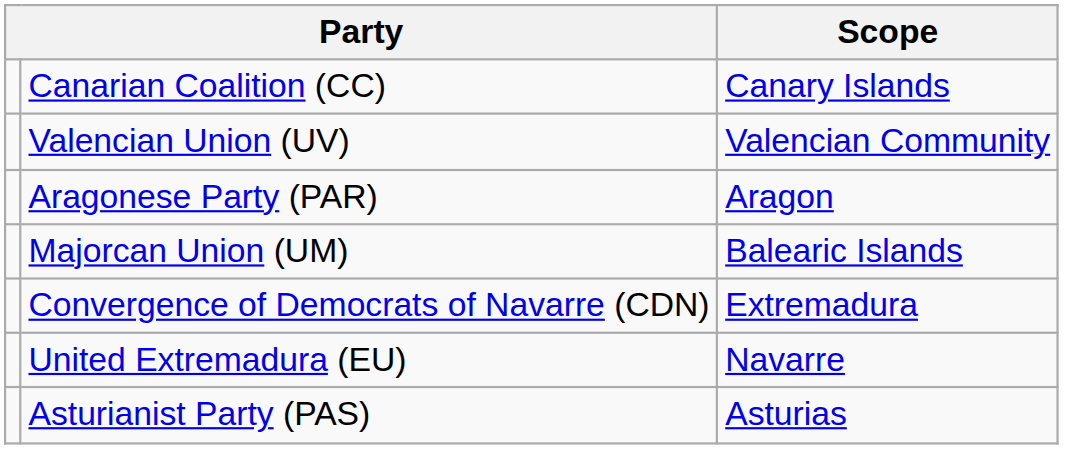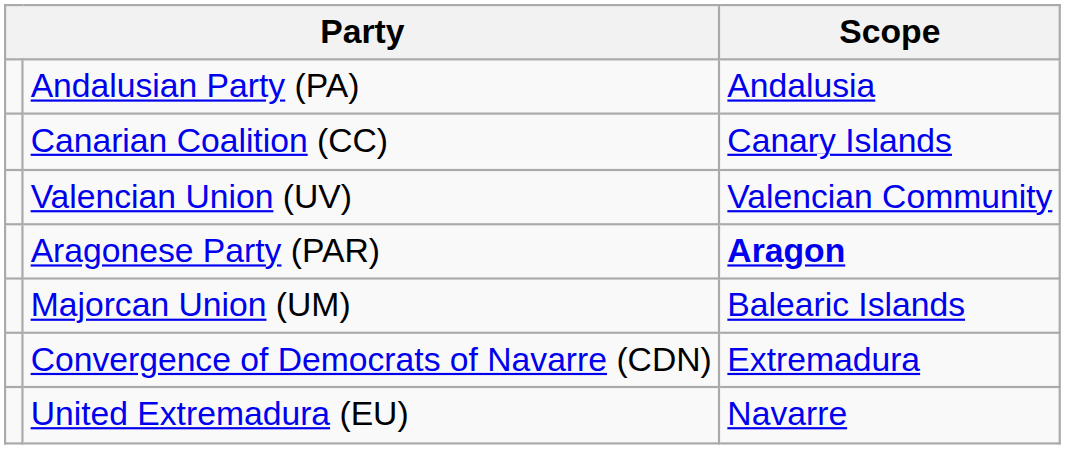+ row: (195, 86)
(779, 195) normal -> (786, 249) bold
- row: (199, 413)
